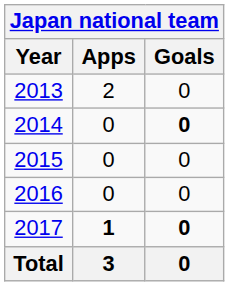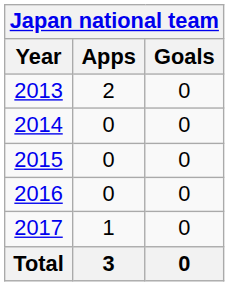(184, 125) bold -> (184, 125) normal
(109, 228) bold -> (109, 228) normal
(184, 228) bold -> (184, 228) normal
